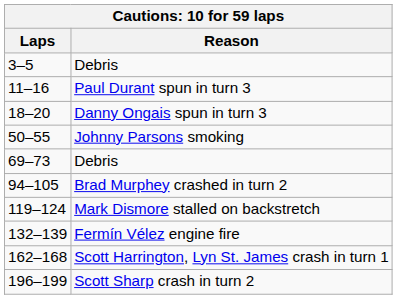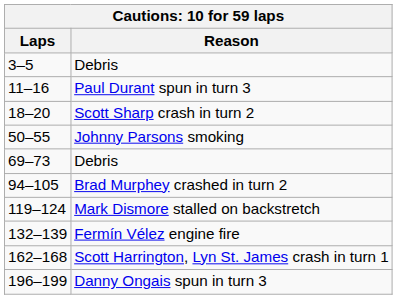(170, 112) Danny Ongais spun in turn 3 -> (164, 112) Scott Sharp crash in turn 2
(164, 281) Scott Sharp crash in turn 2 -> (170, 281) Danny Ongais spun in turn 3
